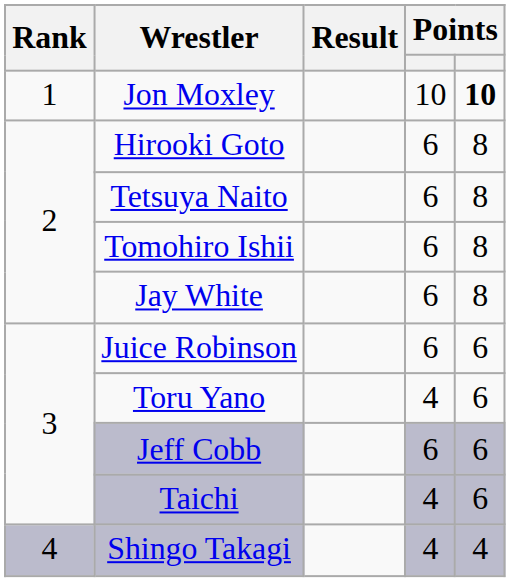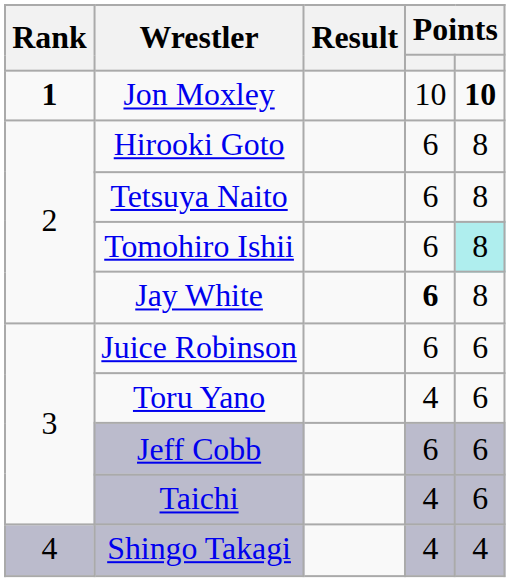(49, 94) normal -> (49, 94) bold
(480, 246) no background -> (480, 246) paleturquoise background
(430, 296) normal -> (430, 296) bold
